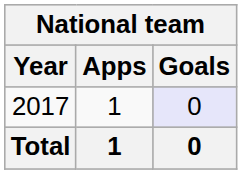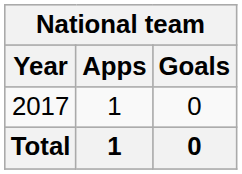(194, 106) lavender background -> (194, 106) no background
